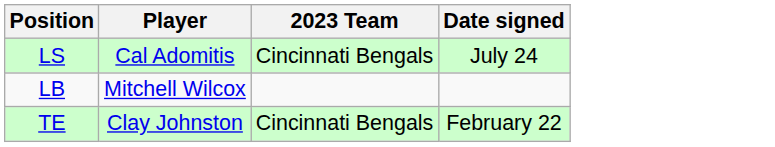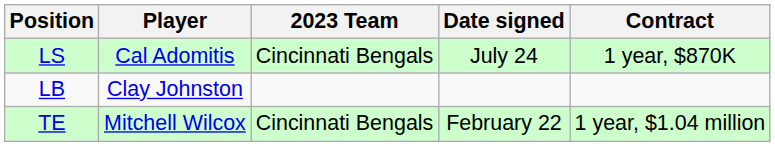+ column: (670, 21)
(175, 89) Mitchell Wilcox -> (175, 89) Clay Johnston
(175, 123) Clay Johnston -> (175, 123) Mitchell Wilcox
